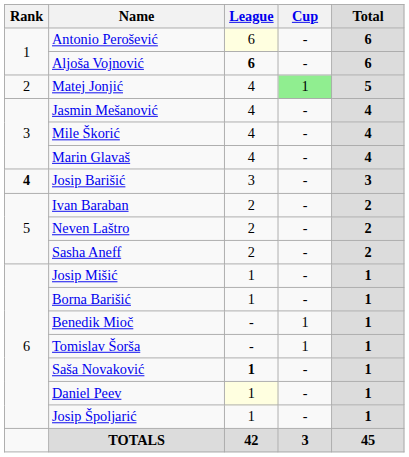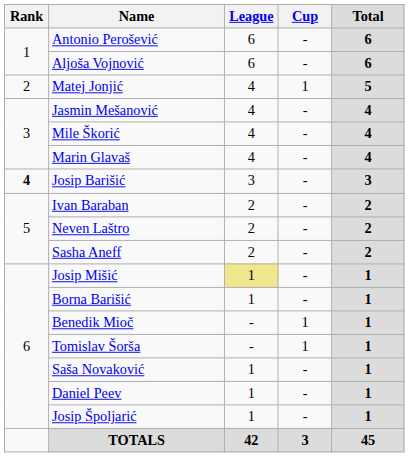(251, 40) lightyellow background -> (251, 40) no background
(251, 63) bold -> (251, 63) normal
(305, 87) lightgreen background -> (305, 87) no background
(251, 275) no background -> (251, 275) khaki background
(251, 369) bold -> (251, 369) normal
(251, 393) lightyellow background -> (251, 393) no background
